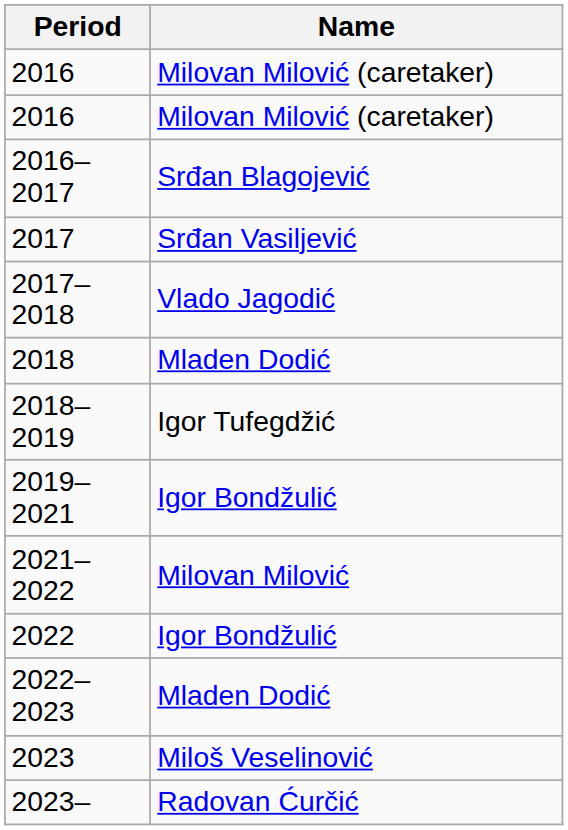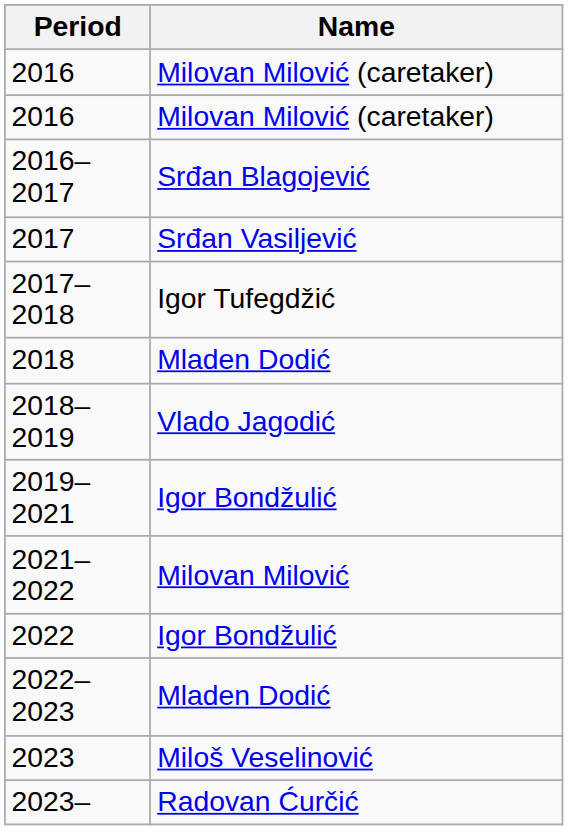(246, 299) Vlado Jagodić -> (246, 299) Igor Tufegdžić
(246, 421) Igor Tufegdžić -> (246, 421) Vlado Jagodić
